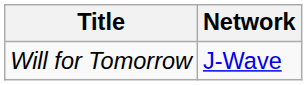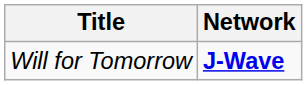(242, 60) normal -> (244, 60) bold
